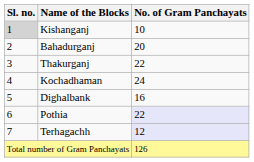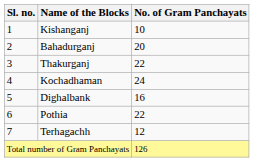(9, 30) lightgrey background -> (9, 30) no background
(139, 115) lavender background -> (139, 115) no background
(139, 132) lavender background -> (139, 132) no background
